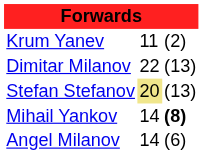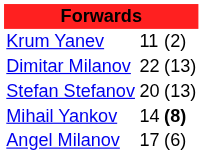(150, 90) khaki background -> (150, 90) no background
(150, 140) 14 -> (150, 140) 17
